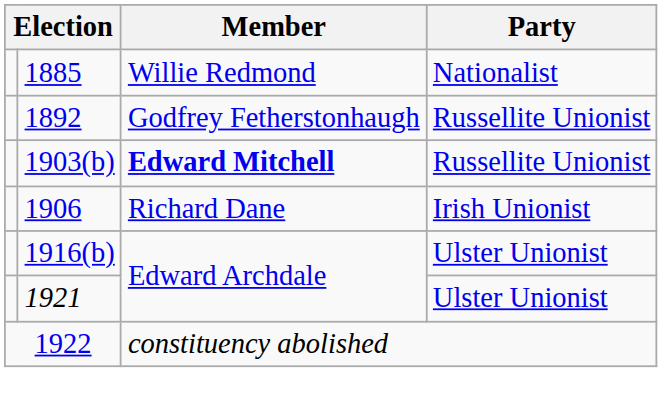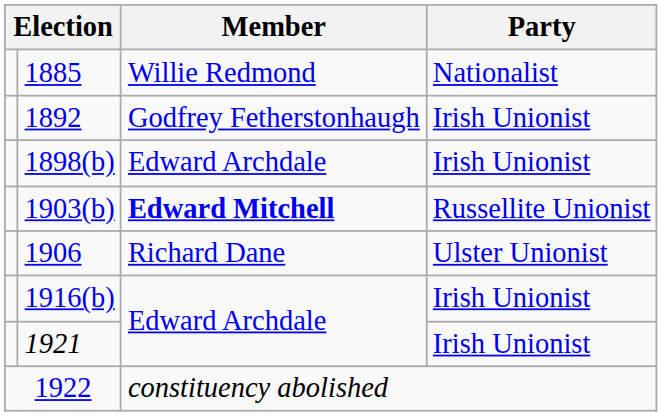(542, 117) Russellite Unionist -> (512, 117) Irish Unionist
+ row: (70, 162)
(512, 207) Irish Unionist -> (520, 252) Ulster Unionist
(520, 252) Ulster Unionist -> (512, 298) Irish Unionist
(520, 298) Ulster Unionist -> (512, 343) Irish Unionist
